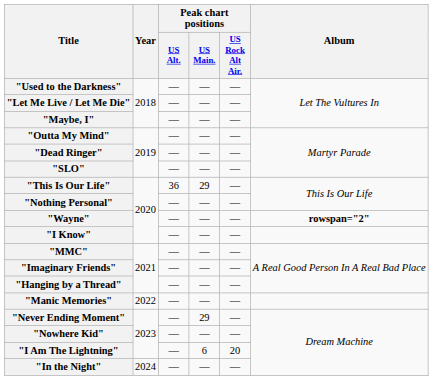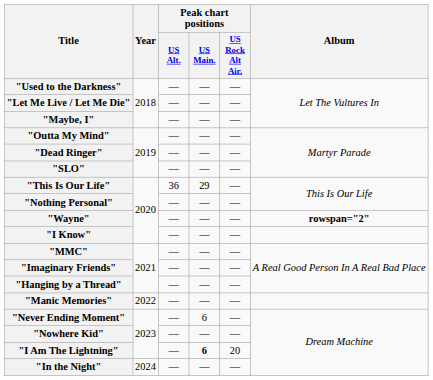(204, 317) 29 -> (204, 317) 6
(204, 350) normal -> (204, 350) bold
